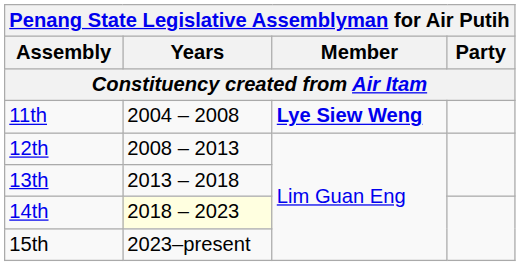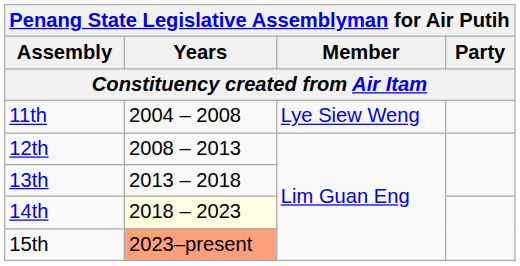(350, 116) bold -> (350, 116) normal
(189, 244) no background -> (191, 244) lightsalmon background
